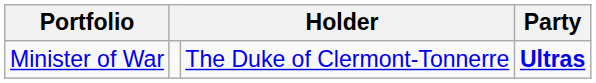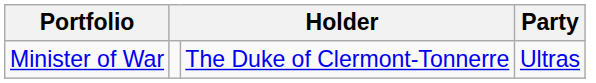(553, 59) bold -> (550, 59) normal
